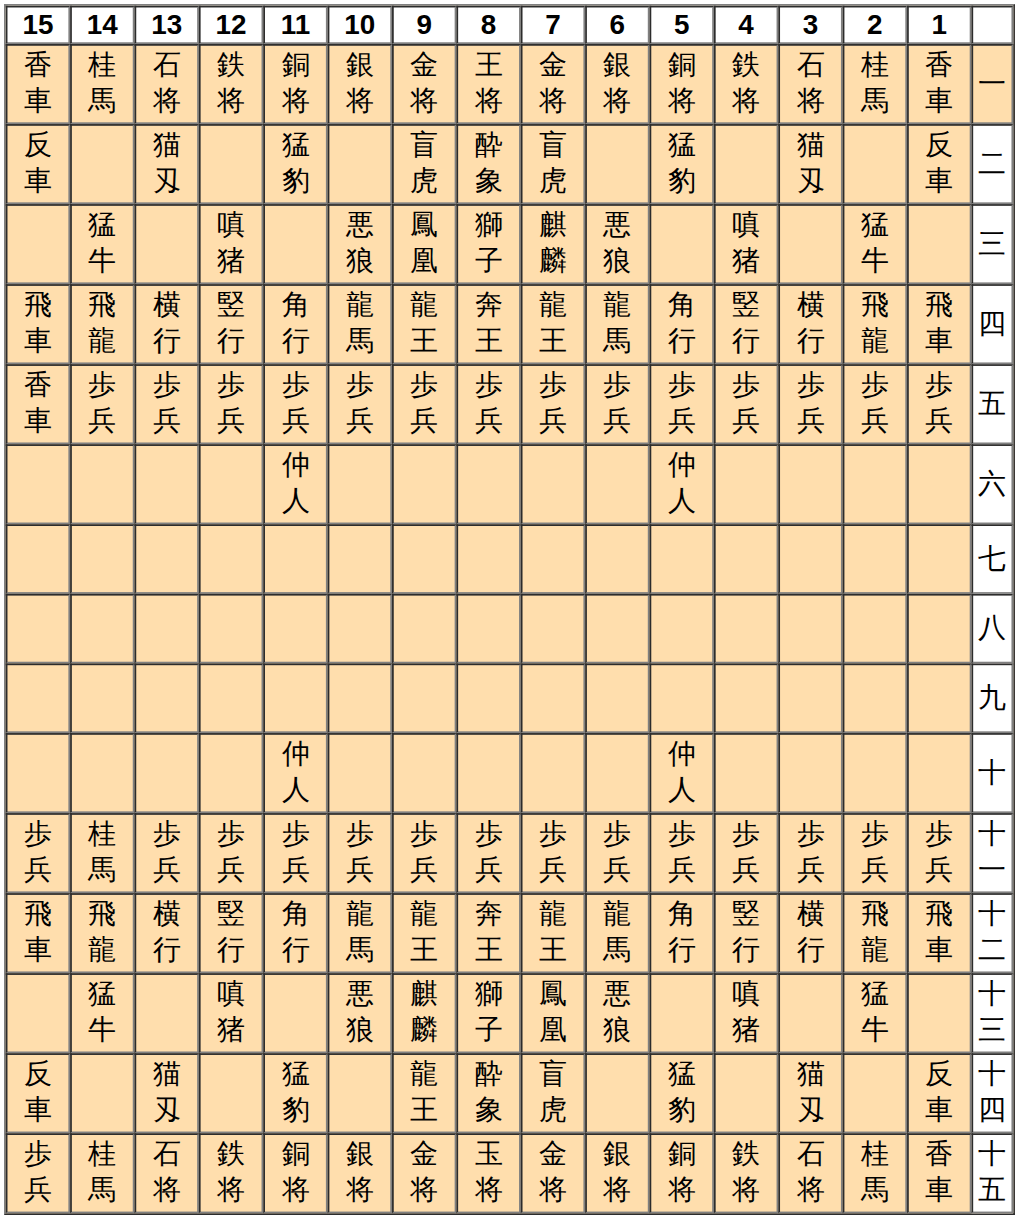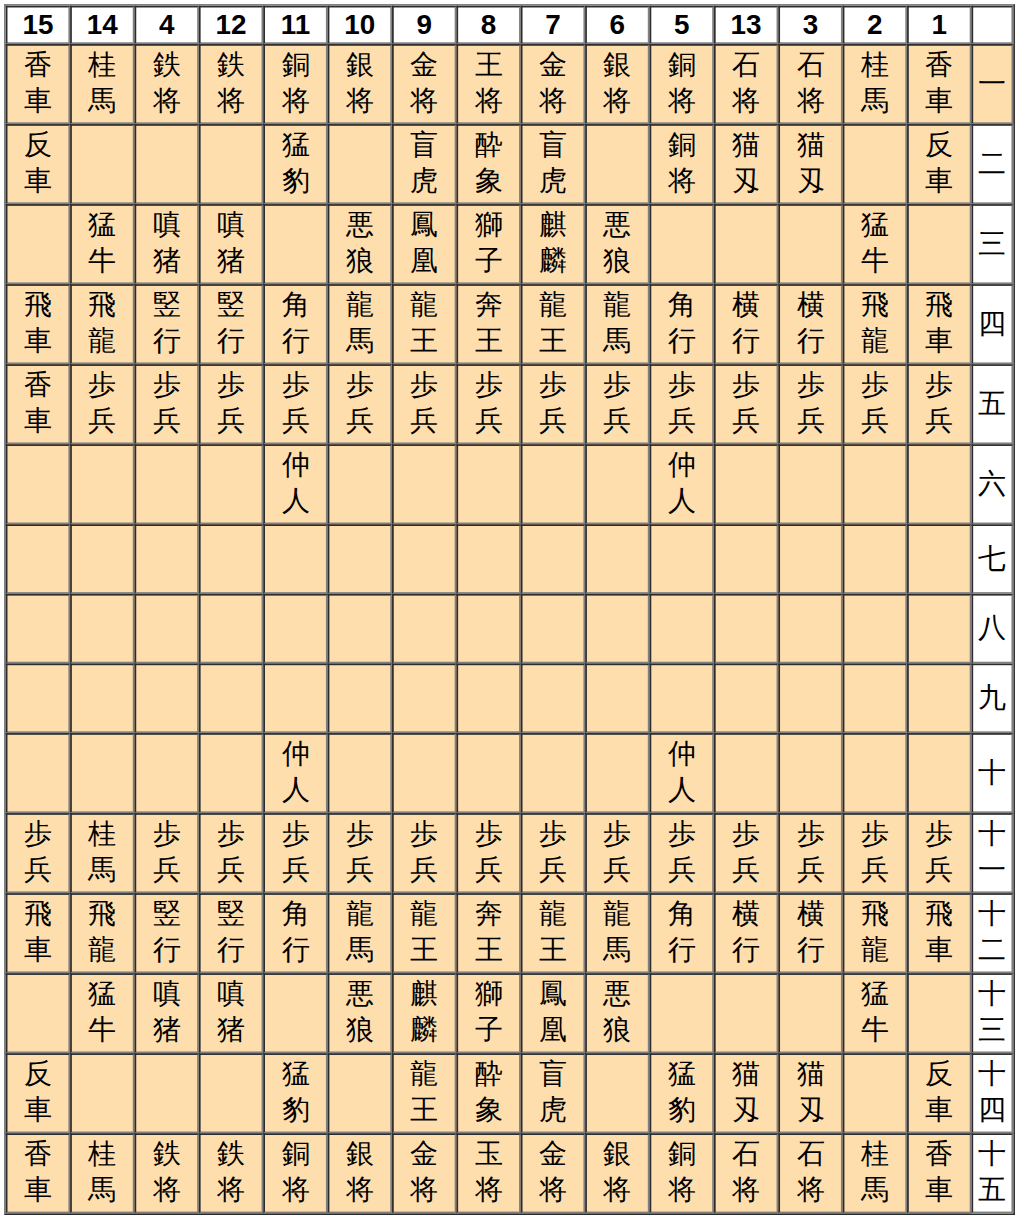columns swapped: (167, 24) <-> (746, 24)
(682, 162) 猛 豹 -> (682, 162) 銅 将
(38, 1172) 歩 兵 -> (38, 1172) 香 車
